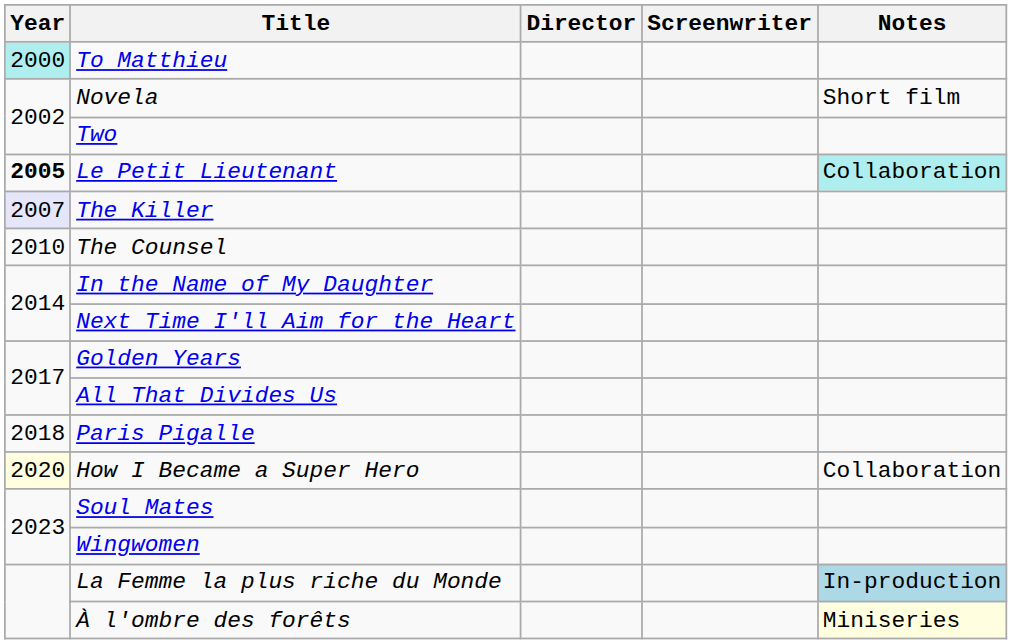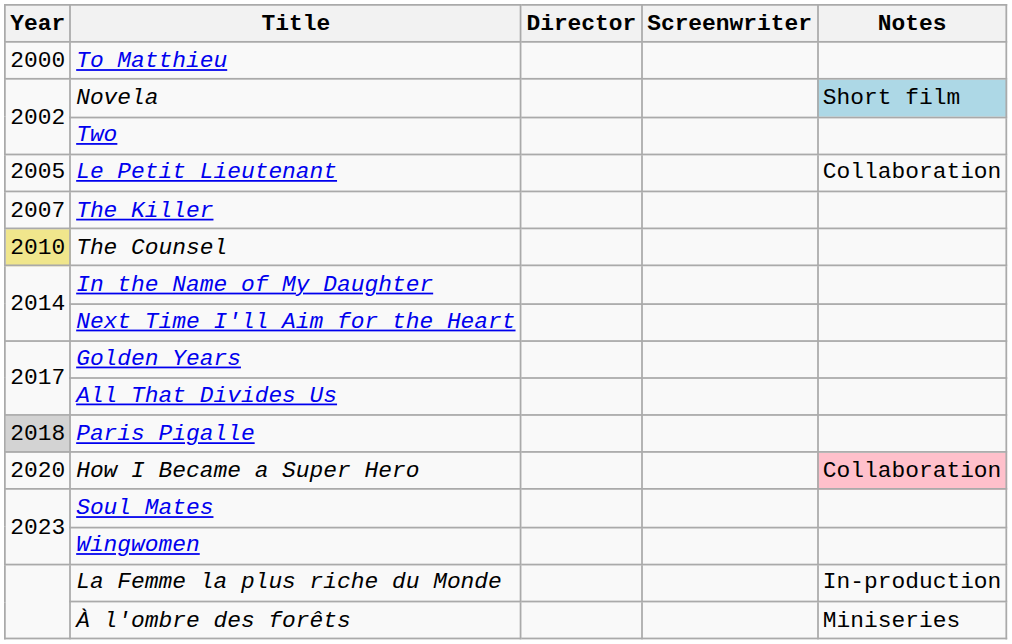(38, 61) paleturquoise background -> (38, 61) no background
(891, 98) no background -> (891, 98) lightblue background
(38, 173) bold -> (38, 173) normal
(912, 173) paleturquoise background -> (912, 173) no background
(38, 210) lavender background -> (38, 210) no background
(38, 247) no background -> (38, 247) khaki background
(38, 434) no background -> (38, 434) lightgrey background
(38, 471) lightyellow background -> (38, 471) no background
(912, 471) no background -> (912, 471) pink background
(912, 583) lightblue background -> (912, 583) no background
(891, 620) lightyellow background -> (891, 620) no background
